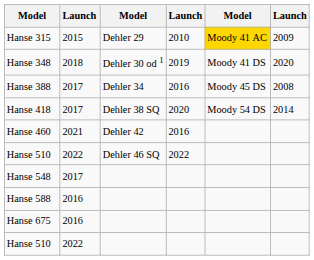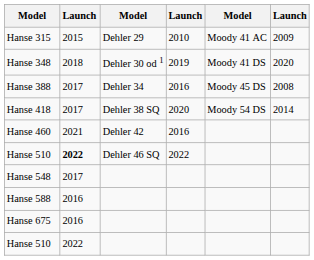(237, 38) gold background -> (237, 38) no background
(73, 153) normal -> (73, 153) bold
